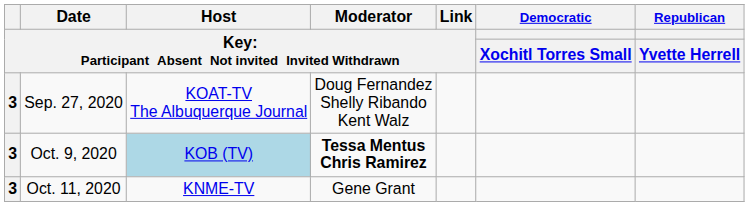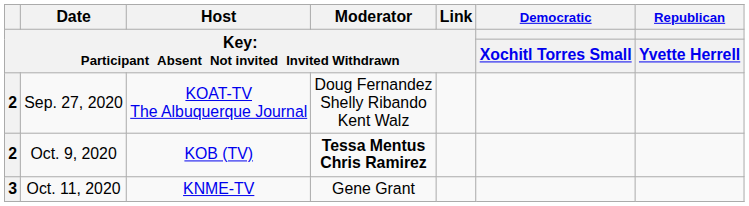(13, 102) 3 -> (13, 102) 2
(13, 154) 3 -> (13, 154) 2
(219, 154) lightblue background -> (219, 154) no background
